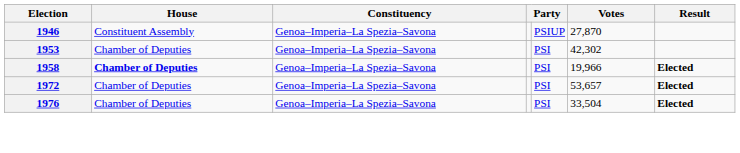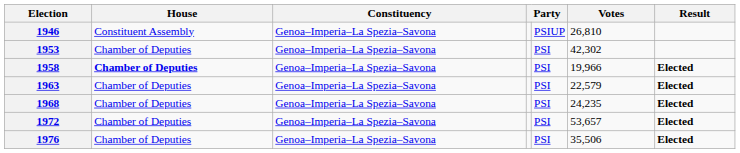(586, 31) 27,870 -> (586, 31) 26,810
+ row: (48, 85)
+ row: (48, 103)
(586, 103) 33,504 -> (586, 139) 35,506
